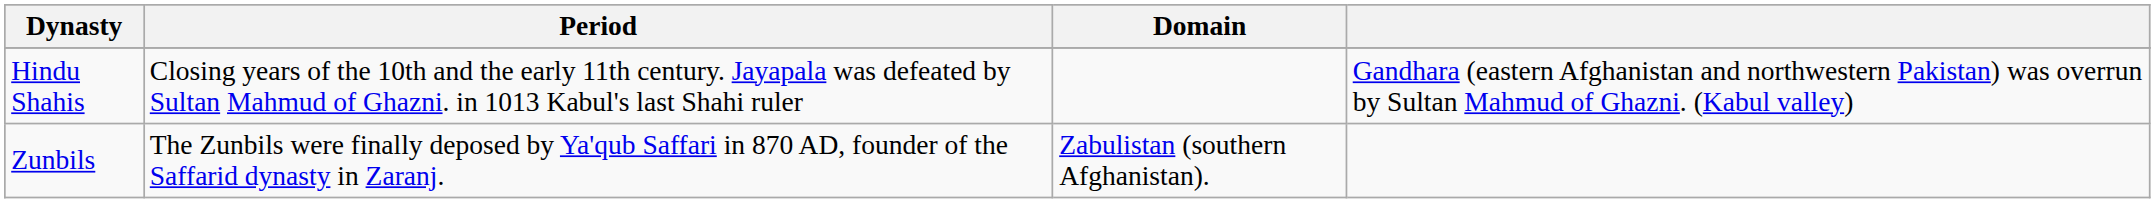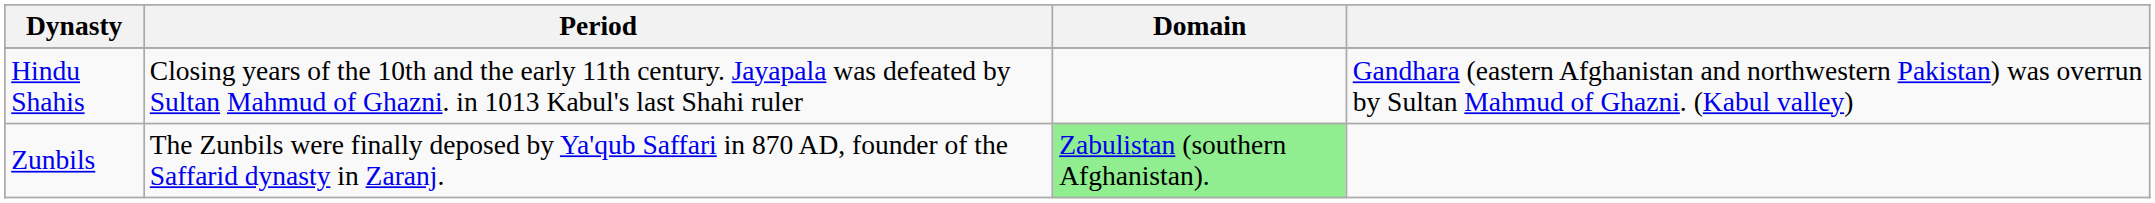(1173, 160) no background -> (1173, 160) lightgreen background
